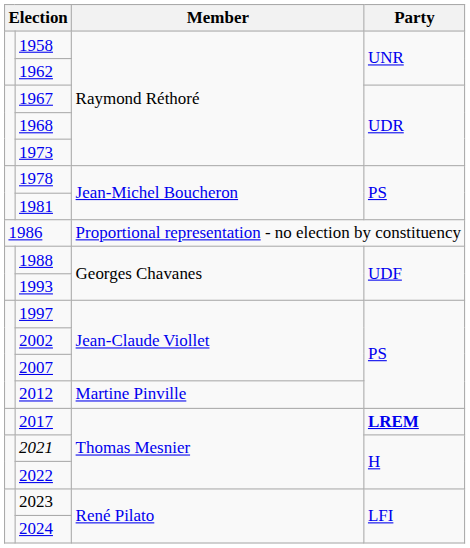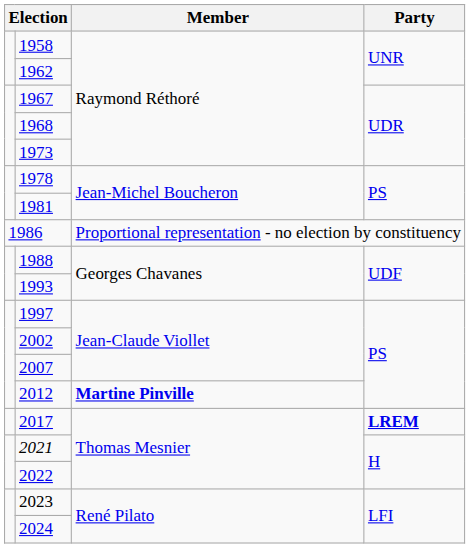(131, 394) normal -> (135, 394) bold
